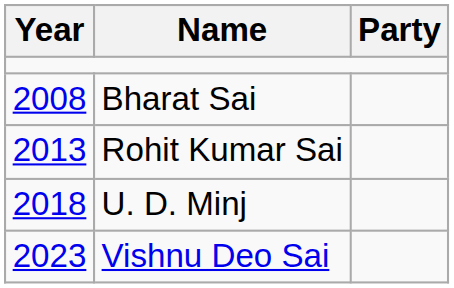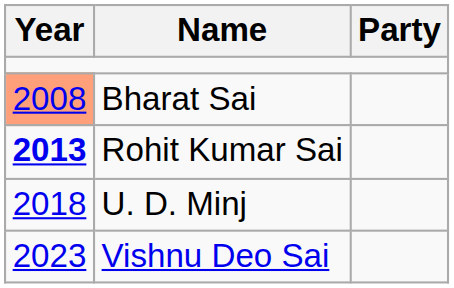(50, 98) no background -> (50, 98) lightsalmon background
(50, 151) normal -> (50, 151) bold
